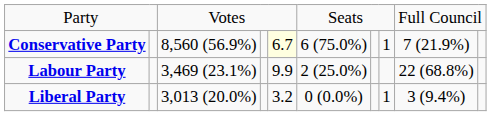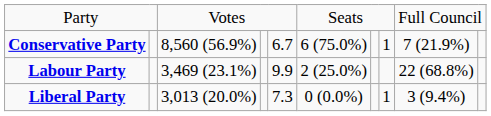(282, 44) lightyellow background -> (282, 44) no background
(282, 96) 3.2 -> (282, 96) 7.3
